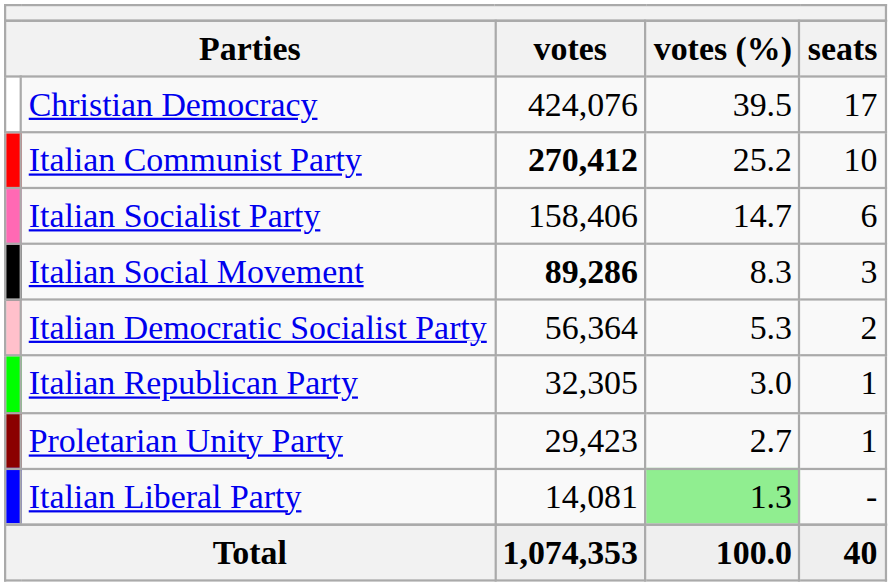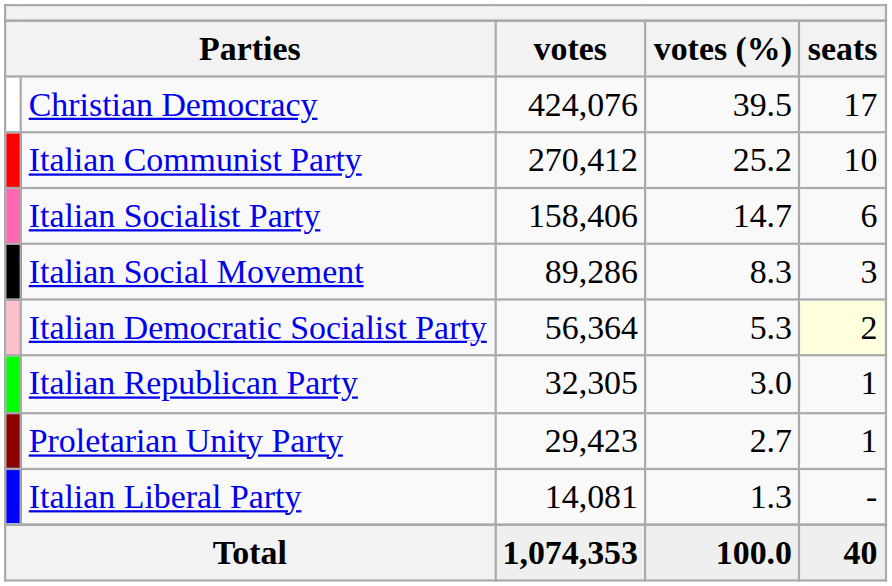(583, 160) bold -> (583, 160) normal
(591, 271) bold -> (591, 271) normal
(869, 327) no background -> (869, 327) lightyellow background
(771, 495) lightgreen background -> (771, 495) no background
